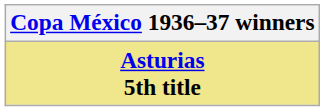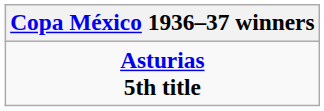(162, 73) khaki background -> (162, 73) no background
